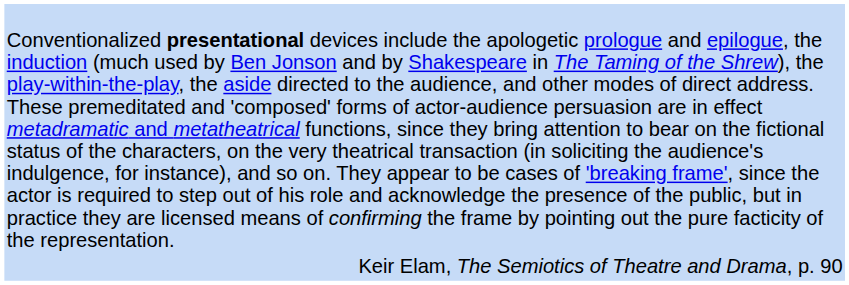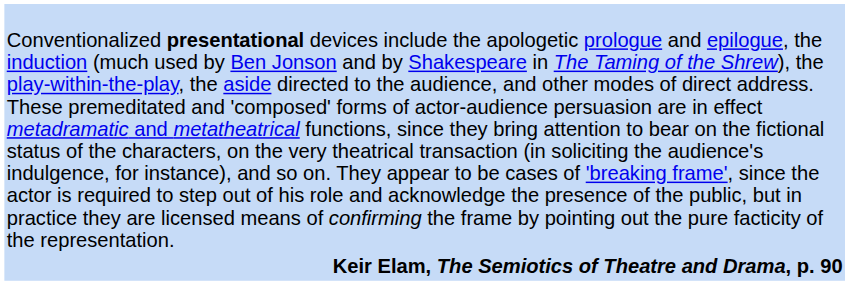(601, 267) normal -> (588, 267) bold
